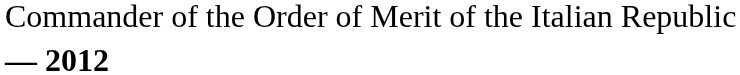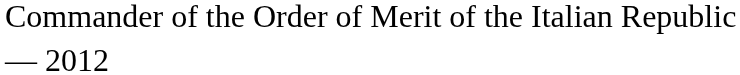(57, 60) bold -> (57, 60) normal
